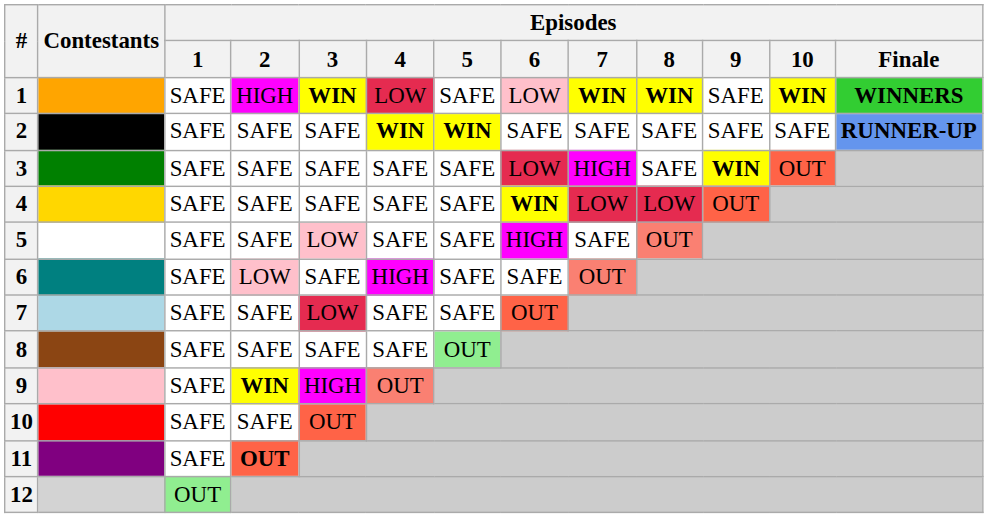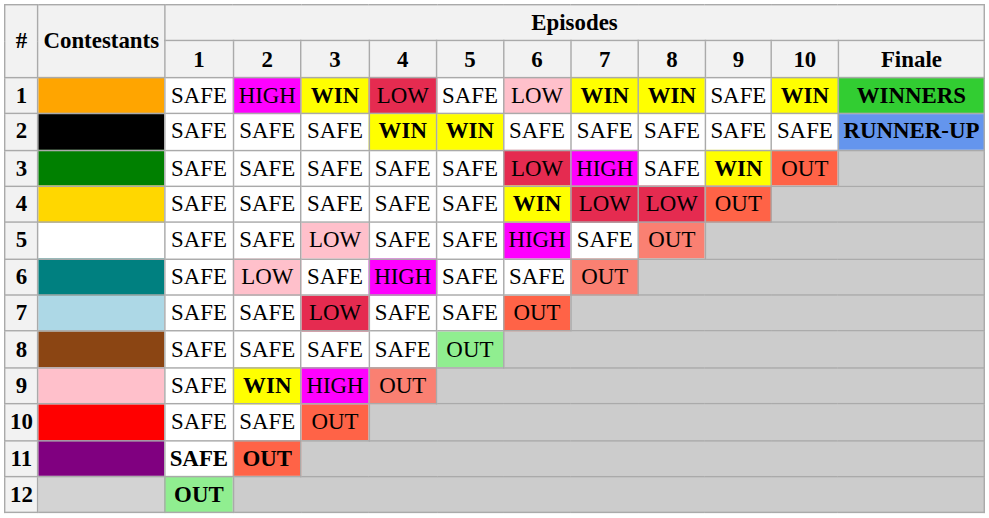(198, 458) normal -> (199, 458) bold
(198, 494) normal -> (199, 494) bold
